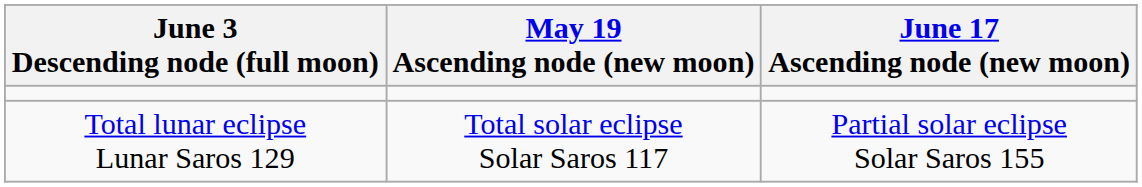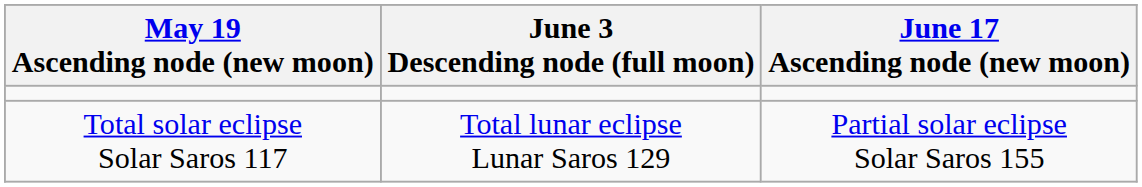columns swapped: (573, 45) <-> (195, 45)
